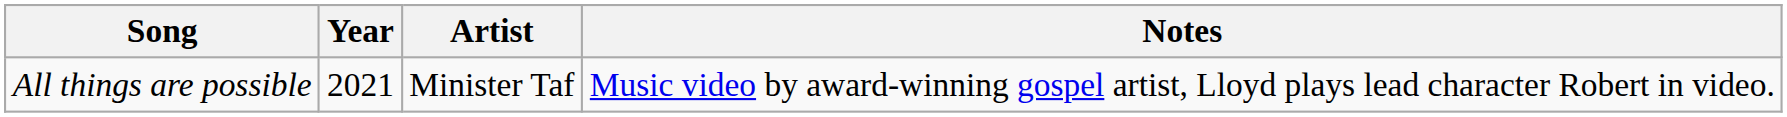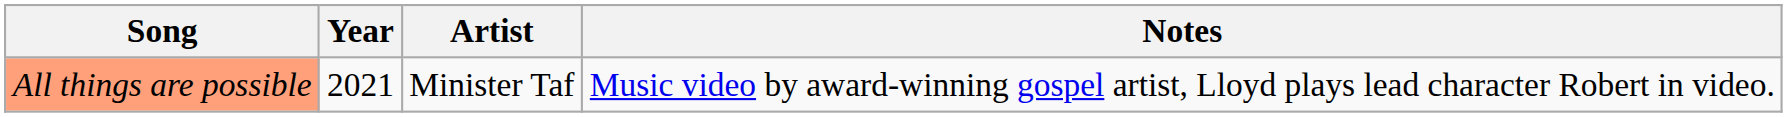(162, 84) no background -> (162, 84) lightsalmon background
